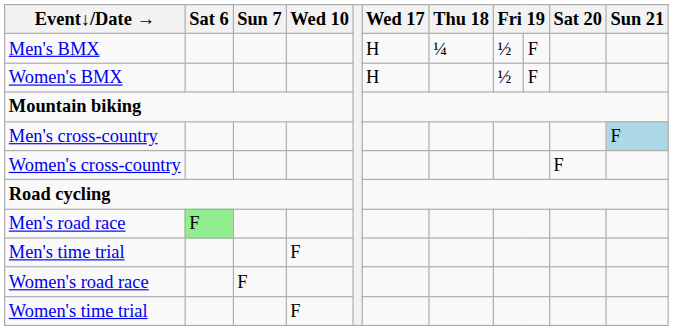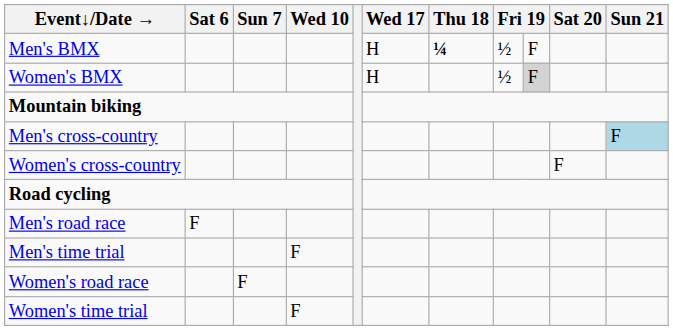(440, 48) normal -> (440, 48) bold
(533, 77) no background -> (533, 77) lightgrey background
(194, 223) lightgreen background -> (194, 223) no background
